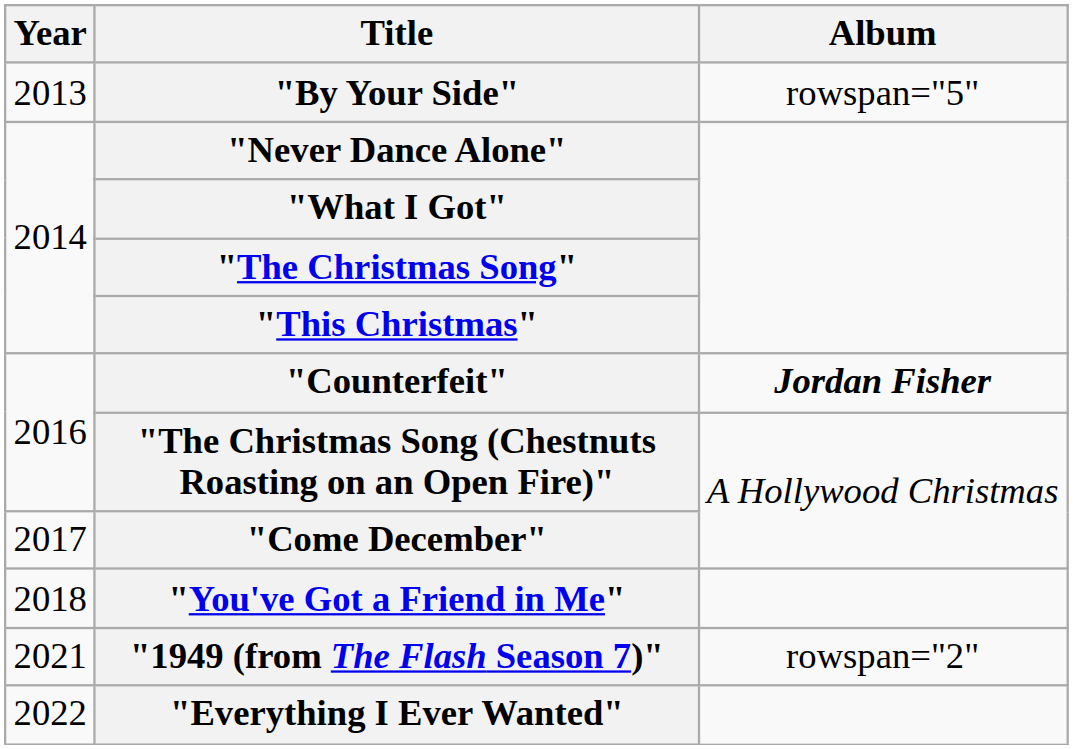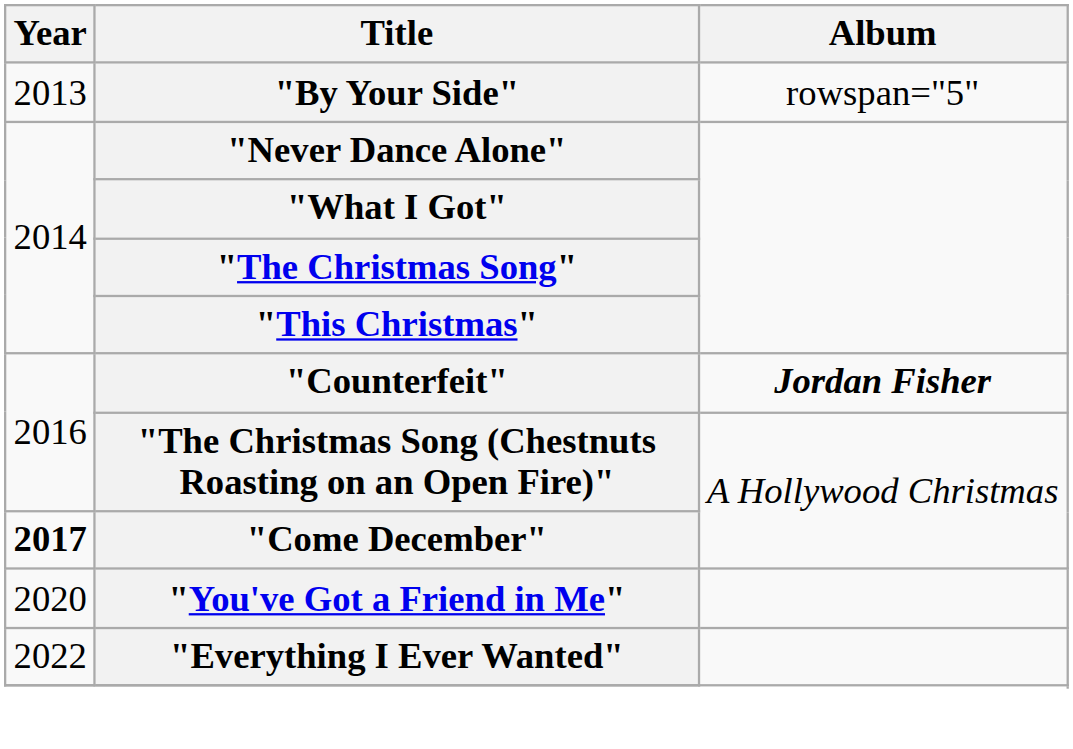(50, 539) normal -> (50, 539) bold
(50, 597) 2018 -> (50, 597) 2020
- row: (397, 655)
